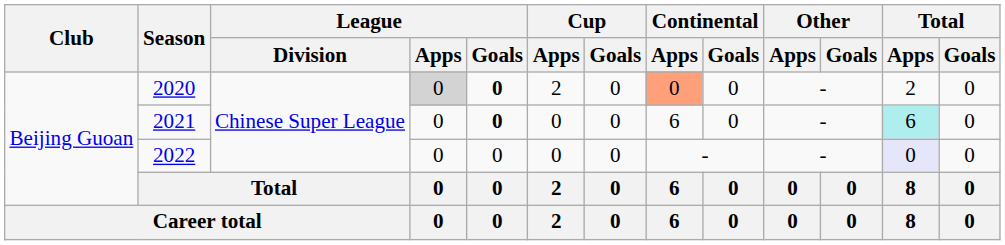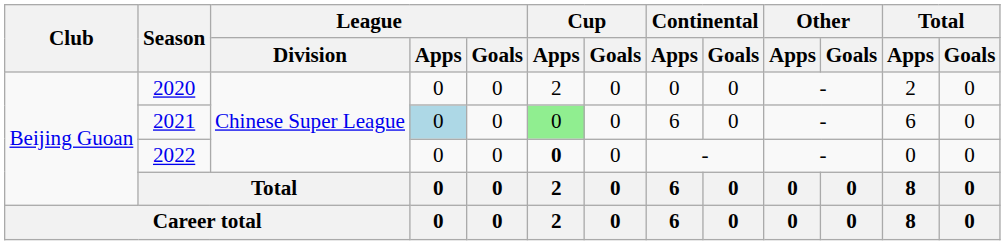(438, 88) lightgrey background -> (438, 88) no background
(497, 88) bold -> (497, 88) normal
(674, 88) lightsalmon background -> (674, 88) no background
(438, 121) no background -> (438, 121) lightblue background
(497, 121) bold -> (497, 121) normal
(556, 121) no background -> (556, 121) lightgreen background
(911, 121) paleturquoise background -> (911, 121) no background
(556, 155) normal -> (556, 155) bold
(911, 155) lavender background -> (911, 155) no background
